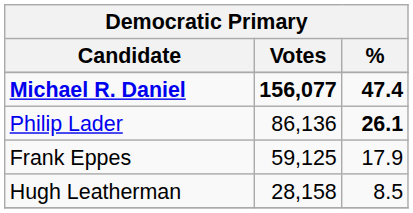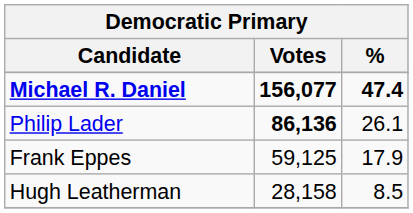(304, 124) normal -> (304, 124) bold
(382, 124) bold -> (382, 124) normal
